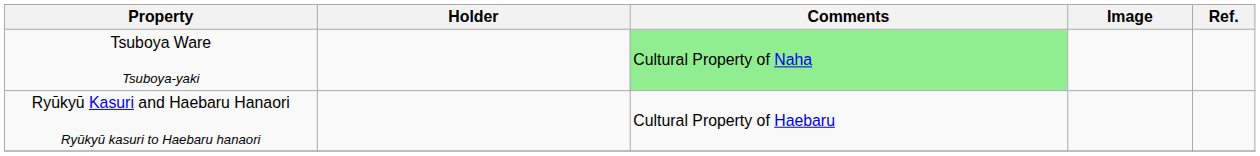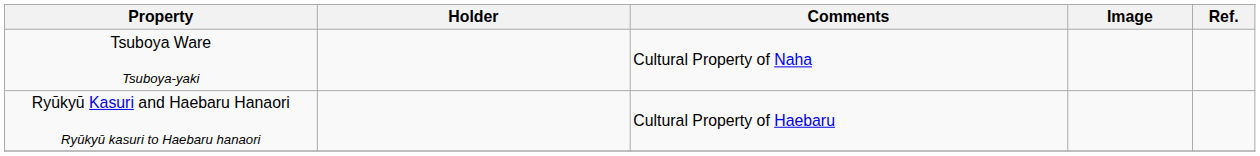(723, 60) lightgreen background -> (723, 60) no background
